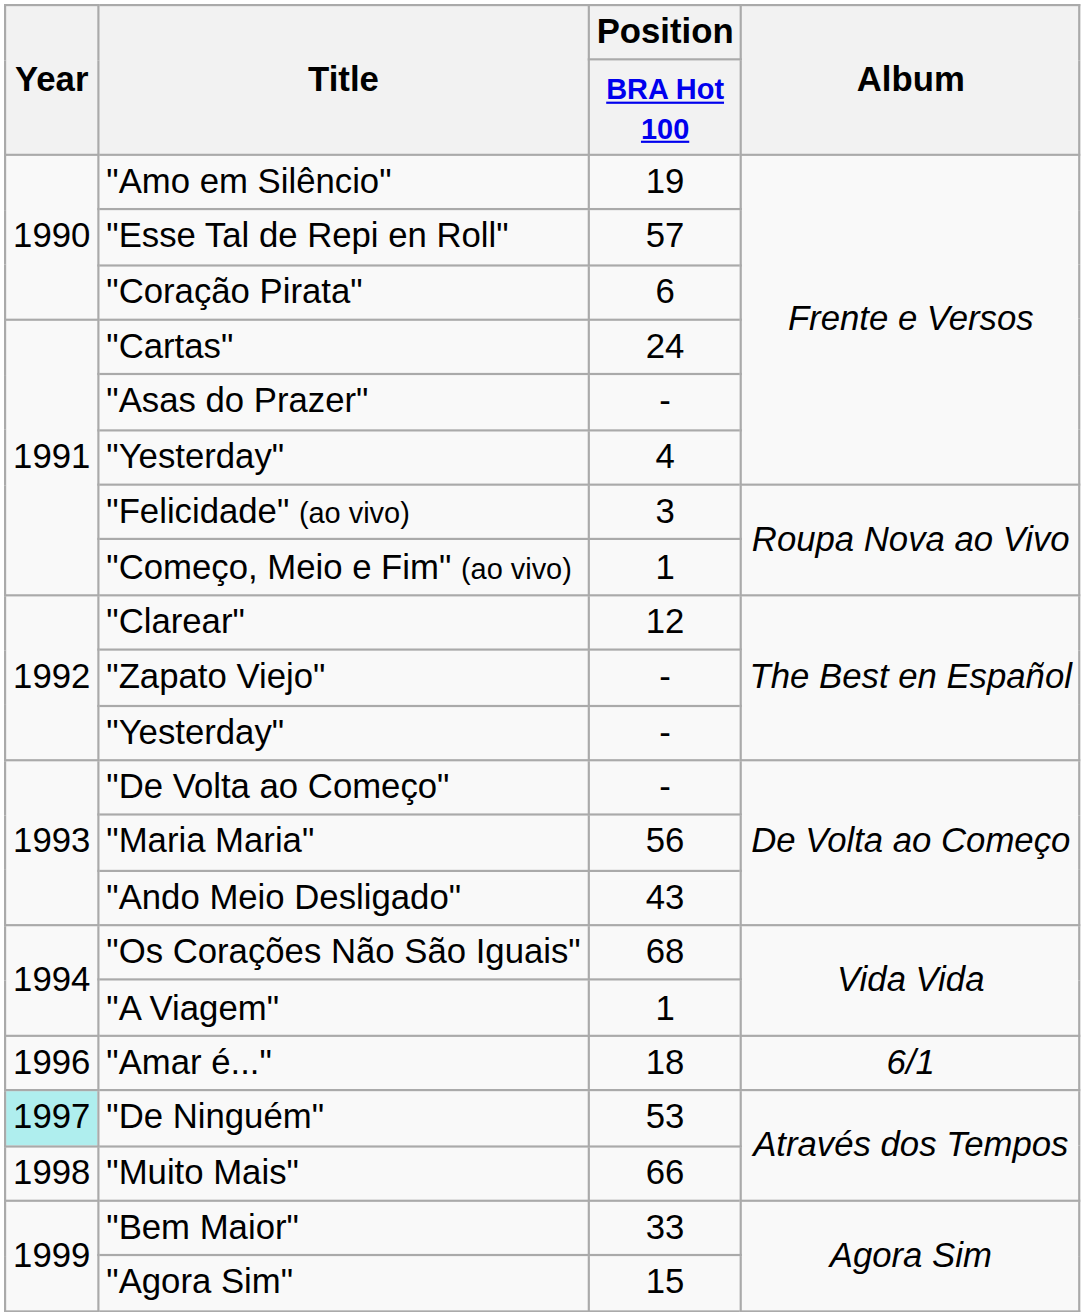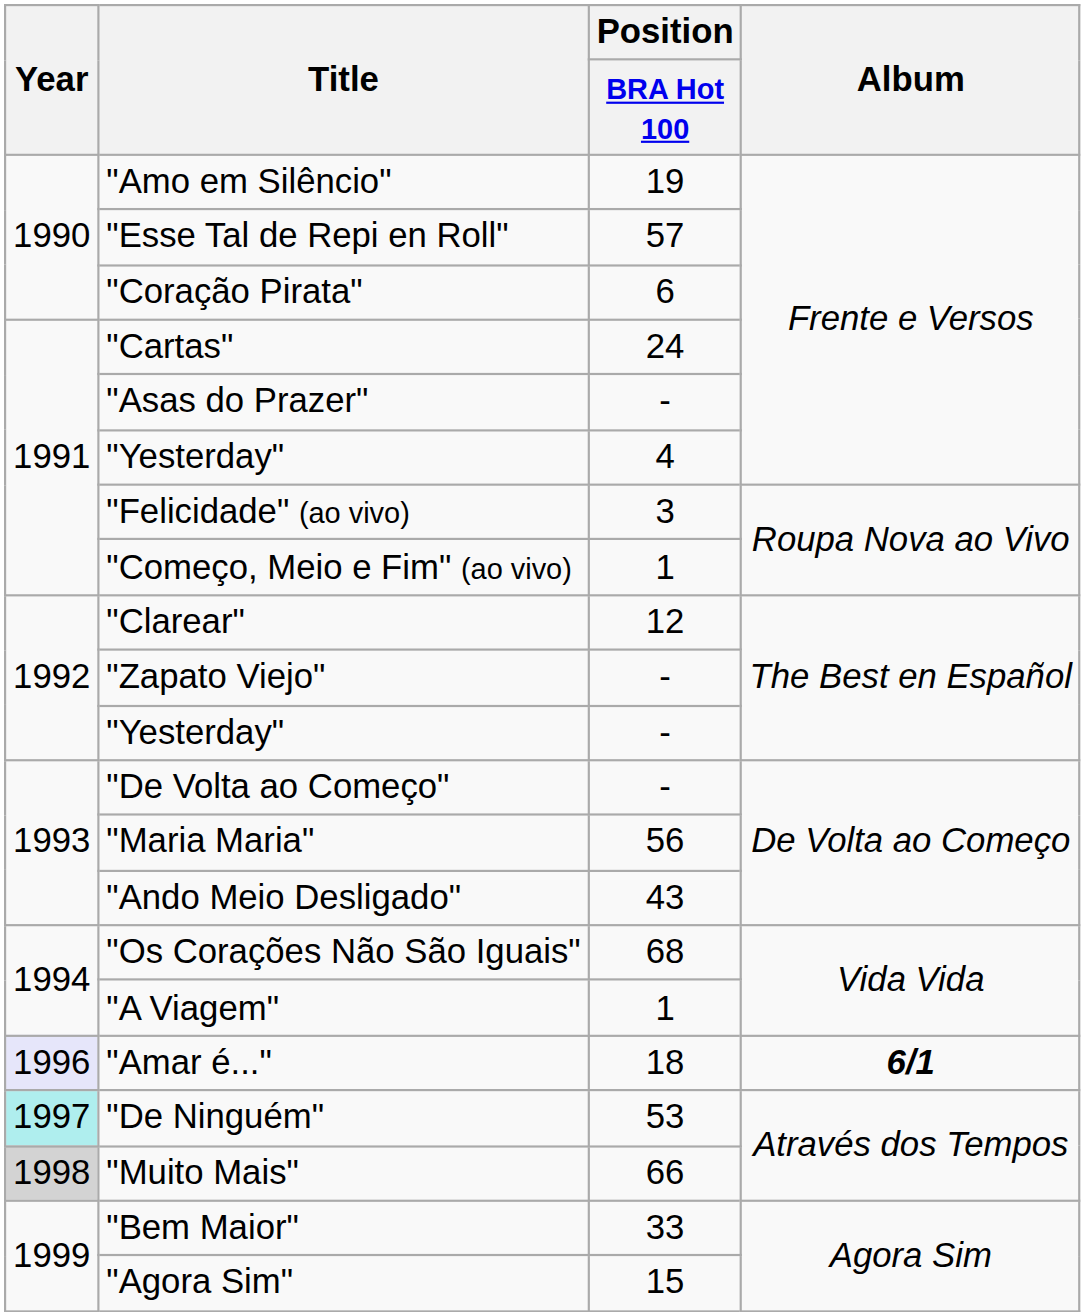(52, 1062) no background -> (52, 1062) lavender background
(911, 1062) normal -> (911, 1062) bold
(52, 1172) no background -> (52, 1172) lightgrey background
